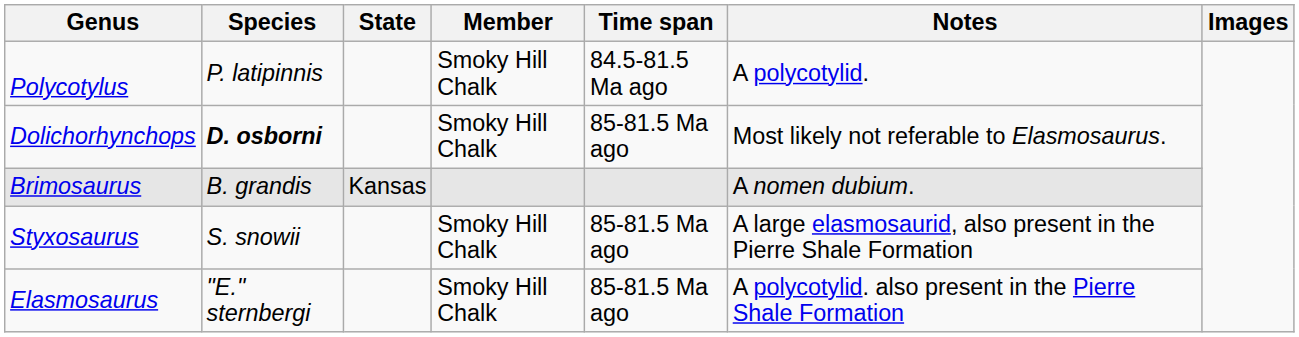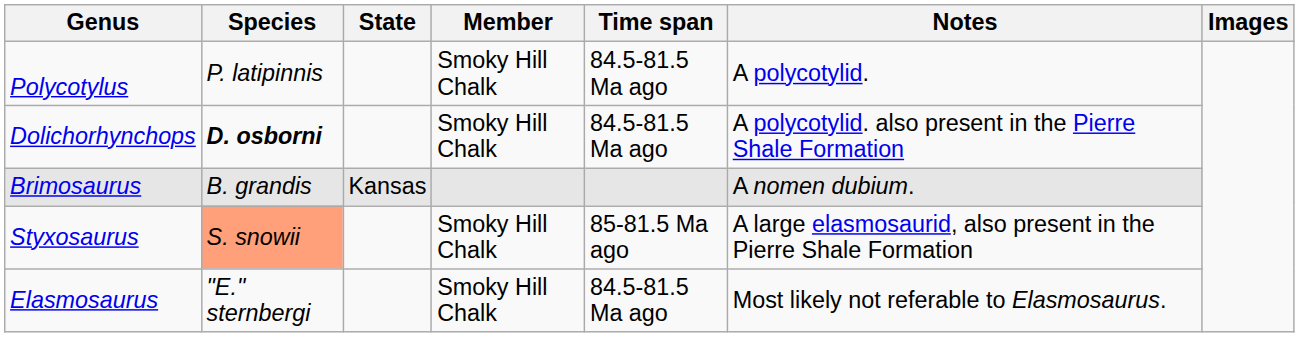(649, 136) 85-81.5 Ma ago -> (639, 136) 84.5-81.5 Ma ago
(950, 136) Most likely not referable to Elasmosaurus. -> (934, 136) A polycotylid. also present in the Pierre Shale Formation
(253, 236) no background -> (253, 236) lightsalmon background
(649, 300) 85-81.5 Ma ago -> (639, 300) 84.5-81.5 Ma ago
(934, 300) A polycotylid. also present in the Pierre Shale Formation -> (950, 300) Most likely not referable to Elasmosaurus.
